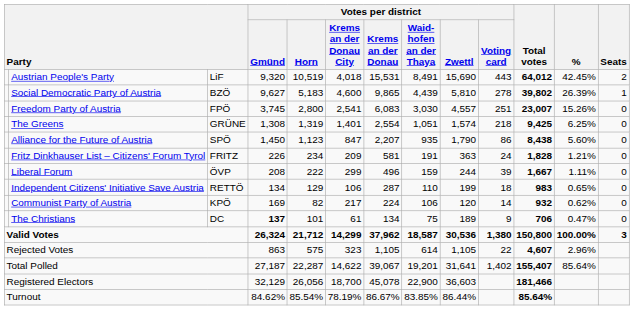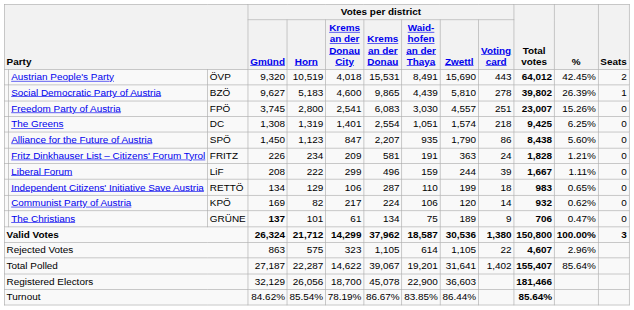(217, 77) LiF -> (220, 77) ÖVP
(228, 124) GRÜNE -> (217, 124) DC
(220, 171) ÖVP -> (217, 171) LiF
(217, 218) DC -> (228, 218) GRÜNE
